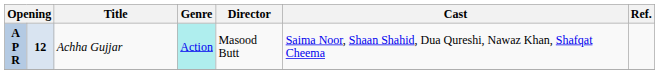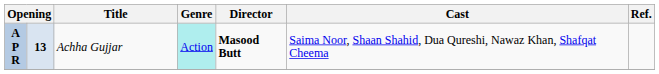(40, 46) 12 -> (40, 46) 13
(238, 46) normal -> (239, 46) bold
